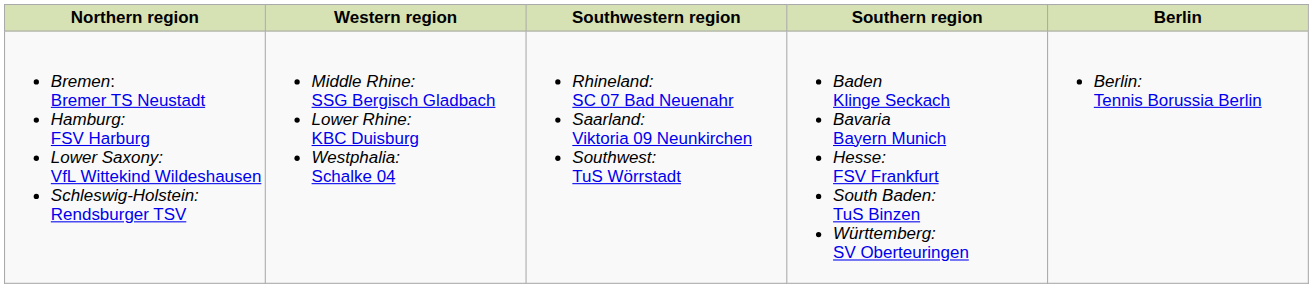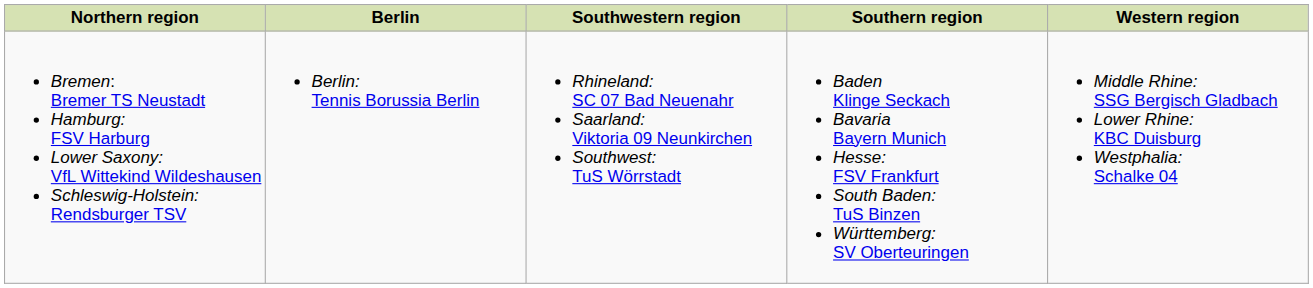columns swapped: (396, 17) <-> (1178, 17)
